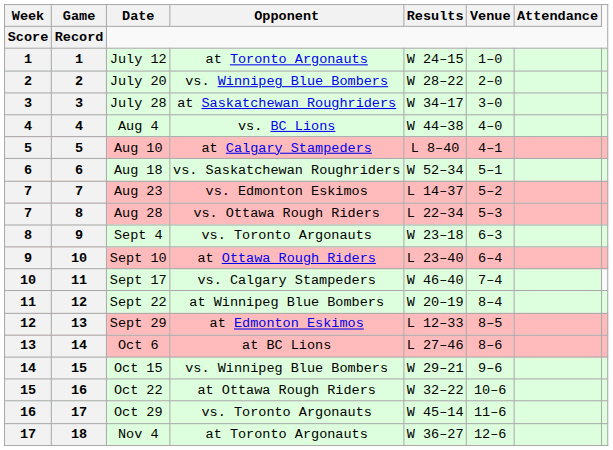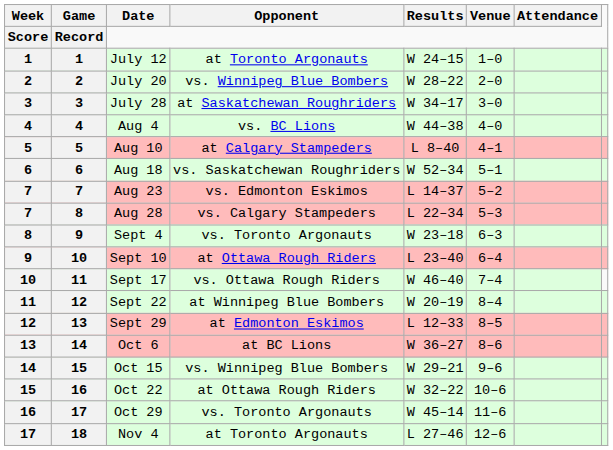(287, 214) vs. Ottawa Rough Riders -> (287, 214) vs. Calgary Stampeders
(287, 280) vs. Calgary Stampeders -> (287, 280) vs. Ottawa Rough Riders
(435, 346) L 27–46 -> (435, 346) W 36–27
(435, 434) W 36–27 -> (435, 434) L 27–46
